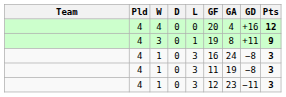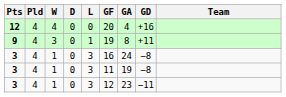columns swapped: (67, 12) <-> (271, 12)
